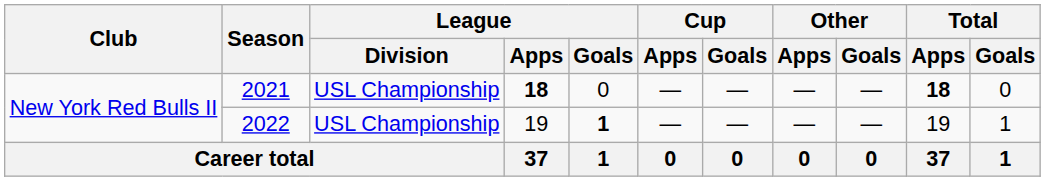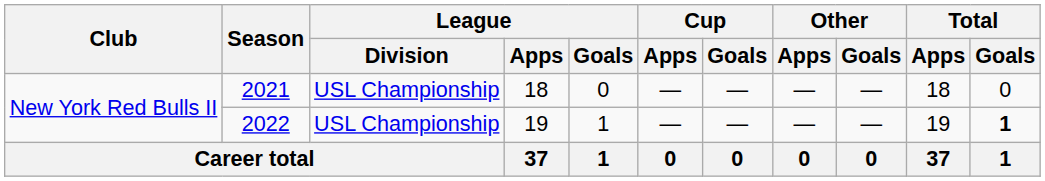(536, 90) bold -> (536, 90) normal
(938, 90) bold -> (938, 90) normal
(603, 124) bold -> (603, 124) normal
(1005, 124) normal -> (1005, 124) bold
